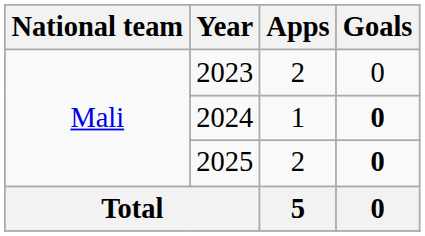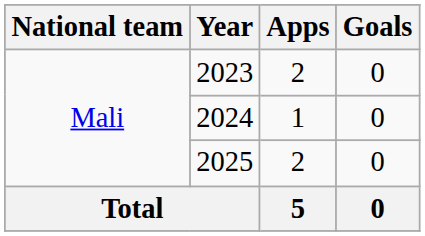(378, 117) bold -> (378, 117) normal
(378, 162) bold -> (378, 162) normal
